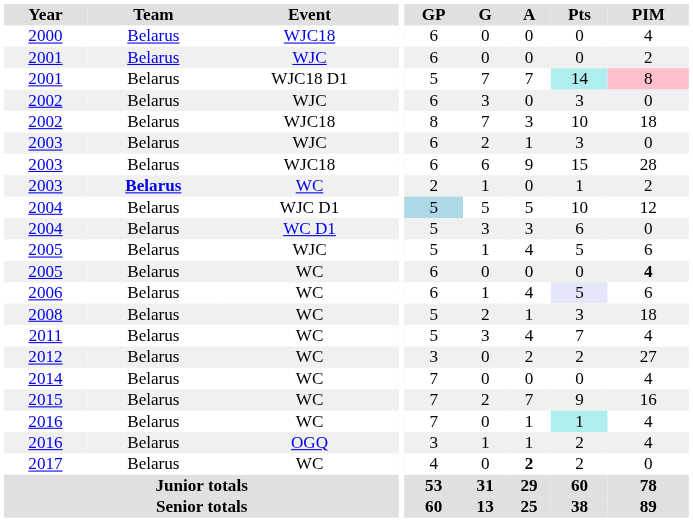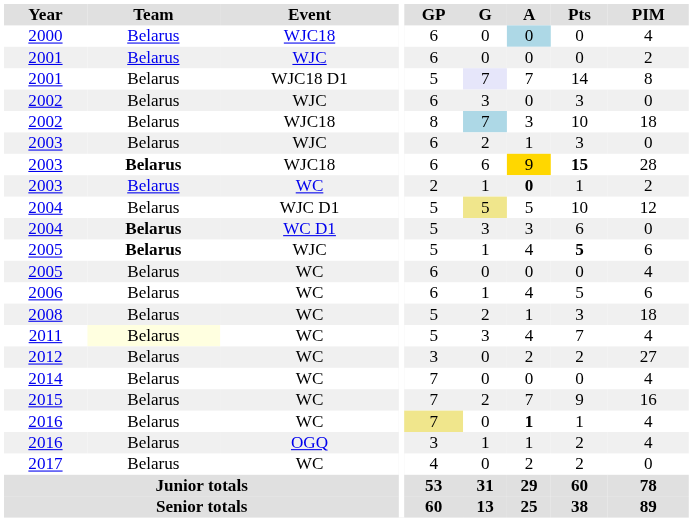(529, 36) no background -> (529, 36) lightblue background
(485, 78) no background -> (485, 78) lavender background
(579, 78) paleturquoise background -> (579, 78) no background
(648, 78) pink background -> (648, 78) no background
(485, 121) no background -> (485, 121) lightblue background
(153, 164) normal -> (153, 164) bold
(529, 164) no background -> (529, 164) gold background
(579, 164) normal -> (579, 164) bold
(153, 185) bold -> (153, 185) normal
(529, 185) normal -> (529, 185) bold
(434, 207) lightblue background -> (434, 207) no background
(485, 207) no background -> (485, 207) khaki background
(153, 228) normal -> (153, 228) bold
(153, 250) normal -> (153, 250) bold
(579, 250) normal -> (579, 250) bold
(648, 271) bold -> (648, 271) normal
(579, 292) lavender background -> (579, 292) no background
(153, 335) no background -> (153, 335) lightyellow background
(434, 421) no background -> (434, 421) khaki background
(529, 421) normal -> (529, 421) bold
(579, 421) paleturquoise background -> (579, 421) no background
(529, 464) bold -> (529, 464) normal
